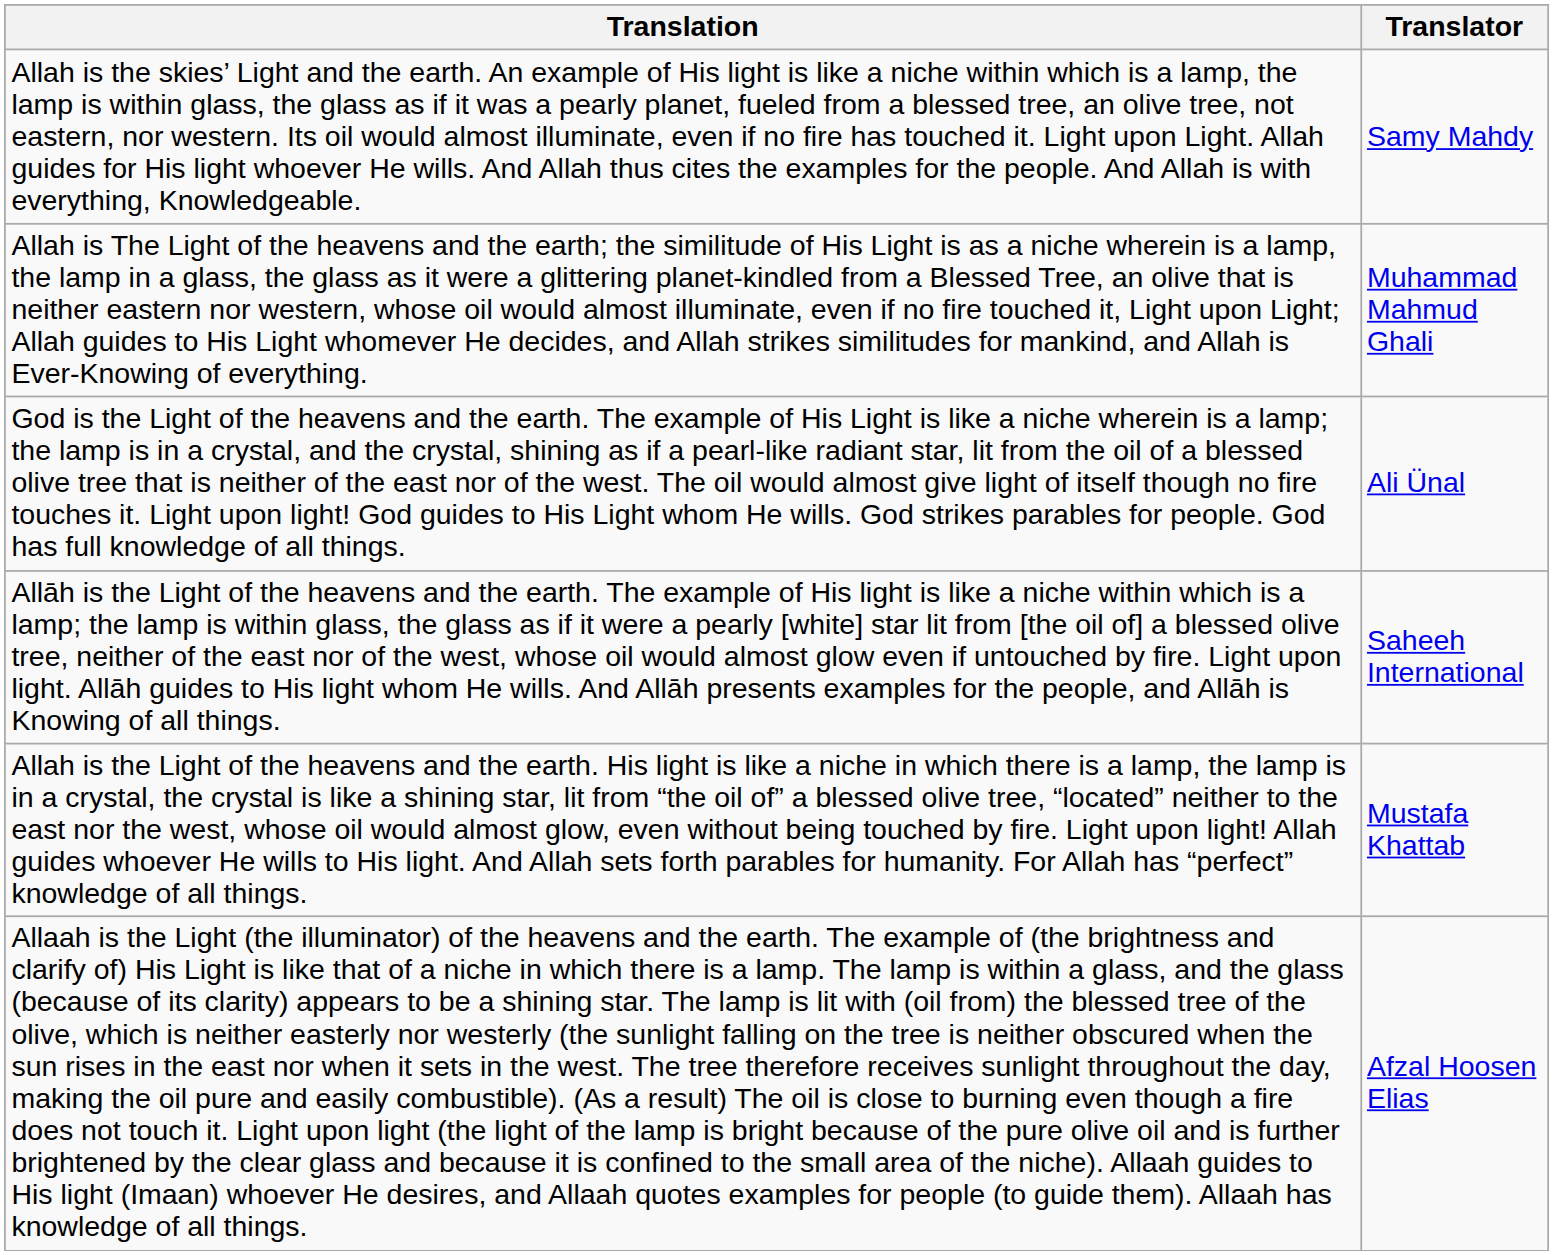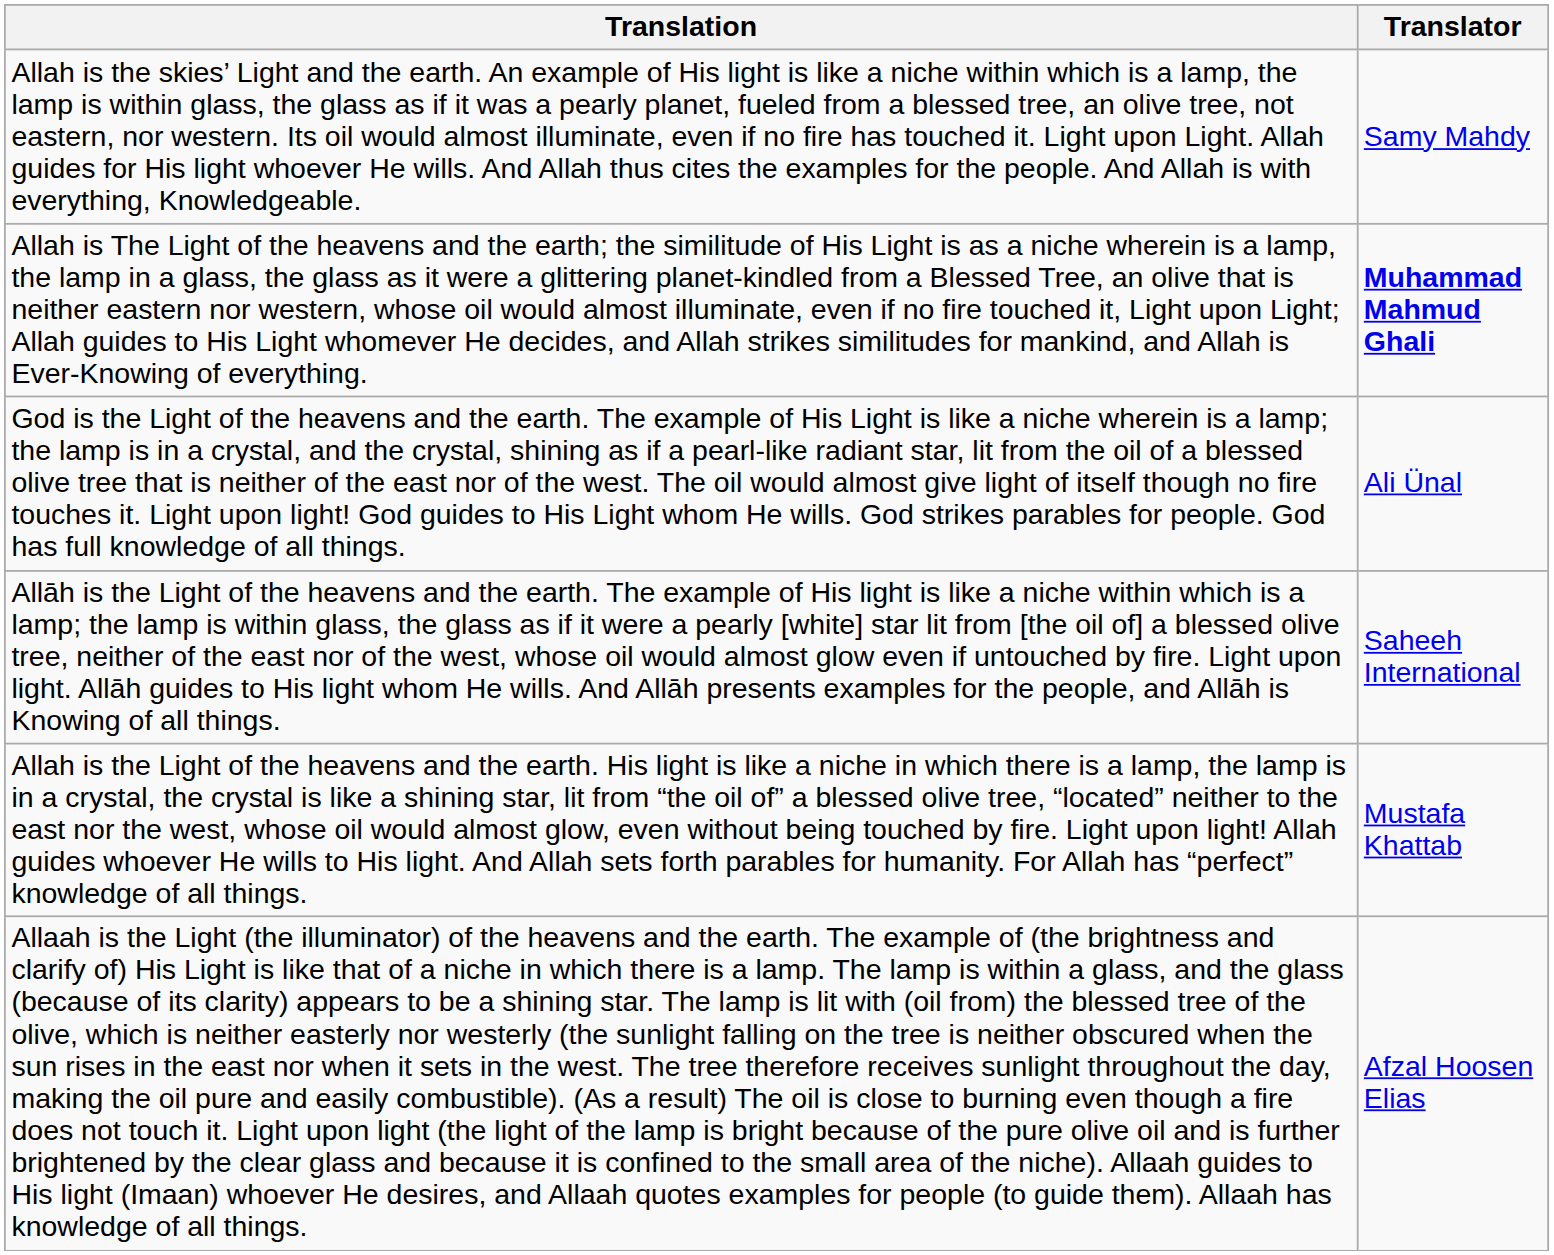(1442, 309) normal -> (1443, 309) bold
